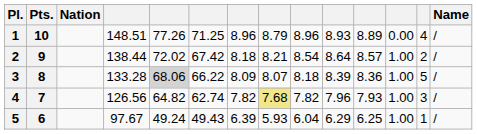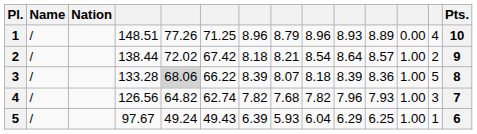columns swapped: (451, 14) <-> (42, 14)
(243, 77) 8.09 -> (255, 77) 8.39
(275, 98) khaki background -> (286, 98) no background
